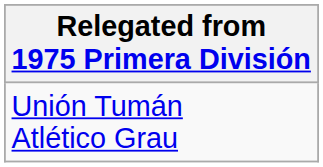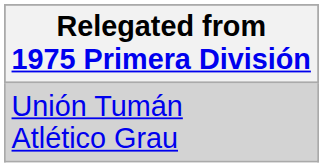(97, 121) no background -> (97, 121) lightgrey background
